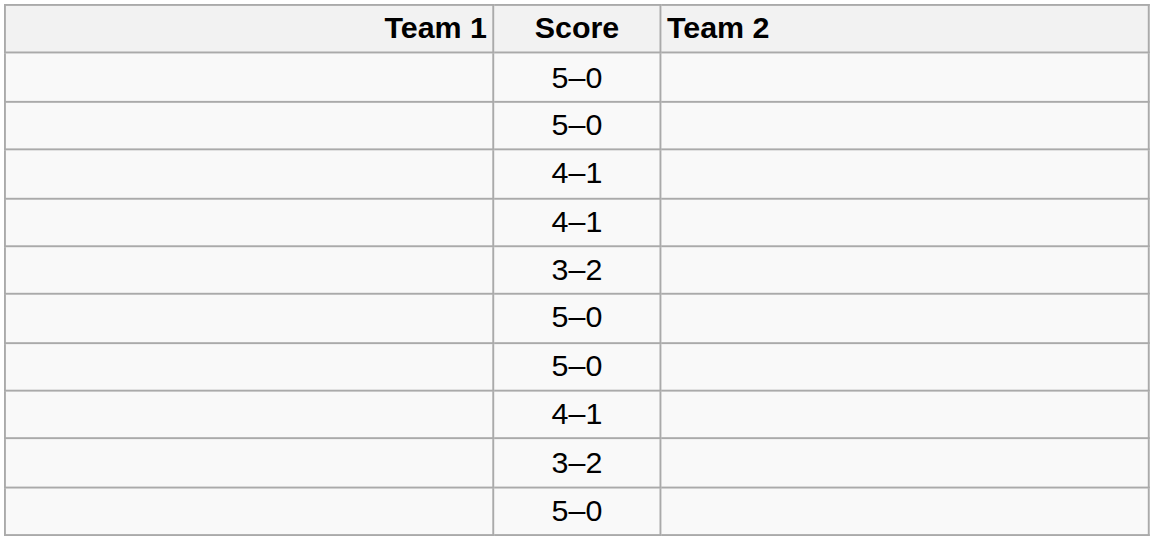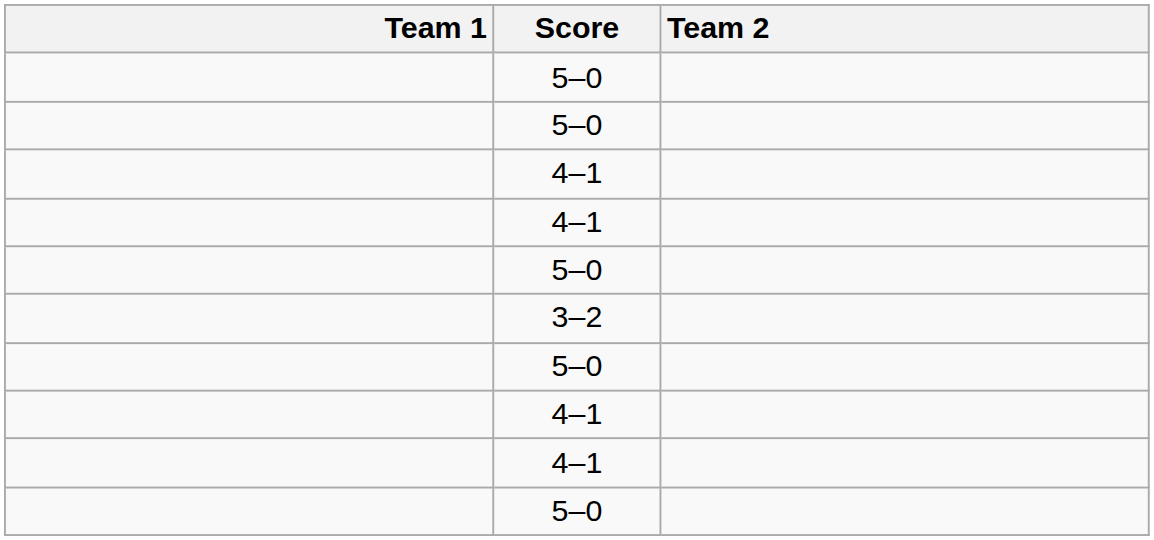(577, 269) 3–2 -> (577, 269) 5–0
(577, 317) 5–0 -> (577, 317) 3–2
(577, 462) 3–2 -> (577, 462) 4–1
